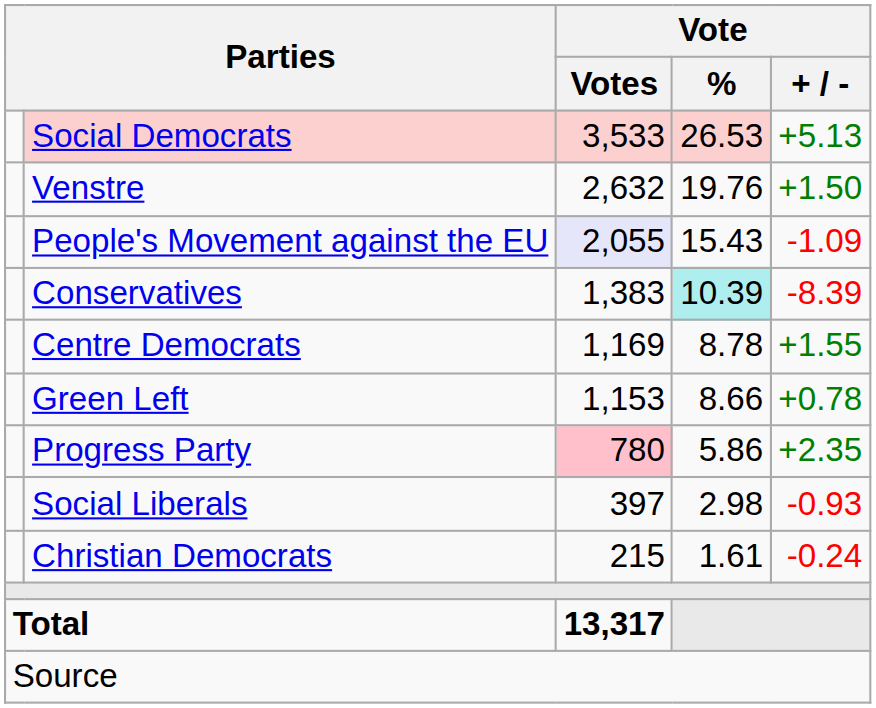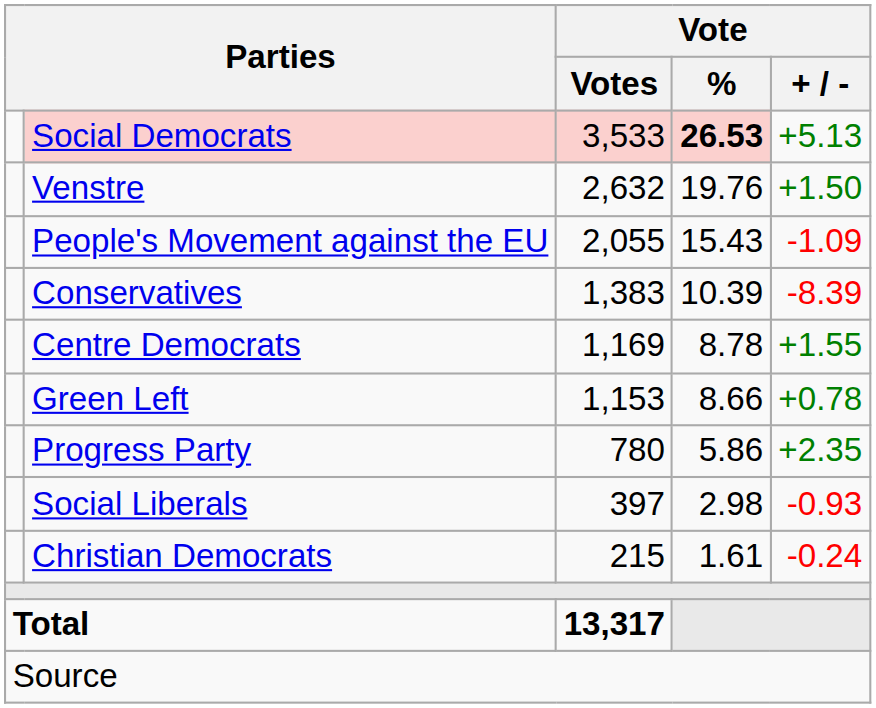(722, 135) normal -> (722, 135) bold
(623, 240) lavender background -> (623, 240) no background
(722, 293) paleturquoise background -> (722, 293) no background
(637, 450) pink background -> (637, 450) no background
